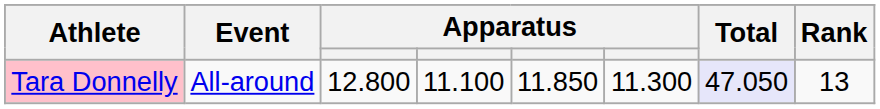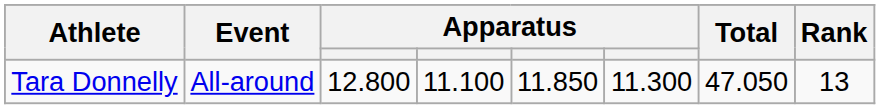(94, 82) pink background -> (94, 82) no background
(747, 82) lavender background -> (747, 82) no background
